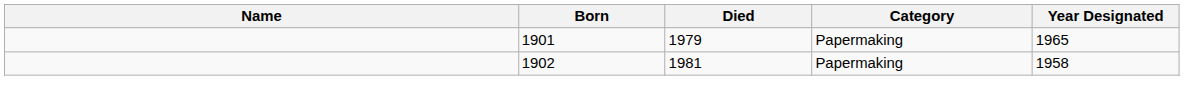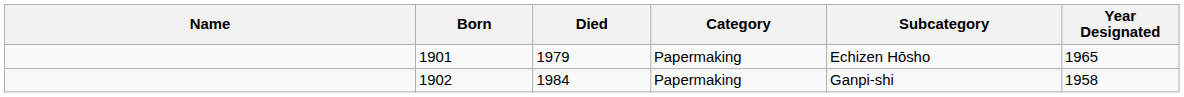+ column: (944, 24)
(685, 63) 1981 -> (553, 80) 1984
